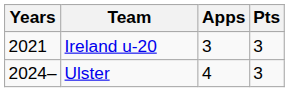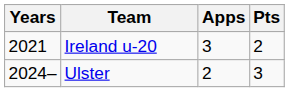(258, 45) 3 -> (258, 45) 2
(207, 73) 4 -> (207, 73) 2
